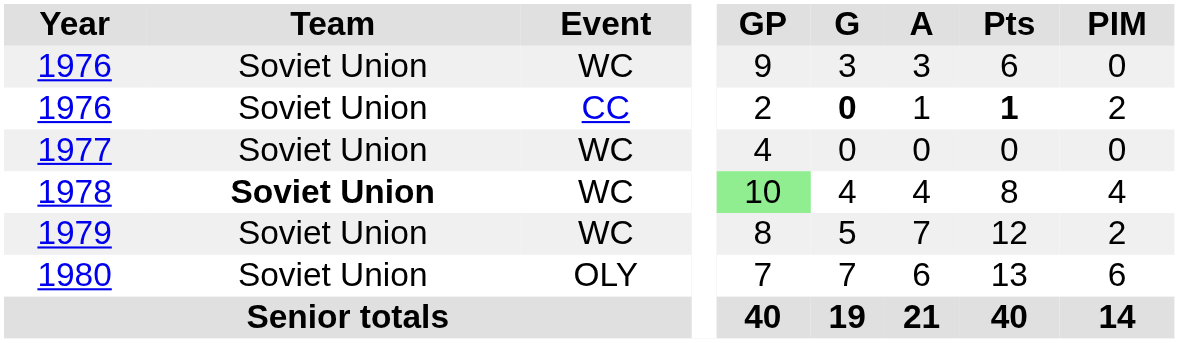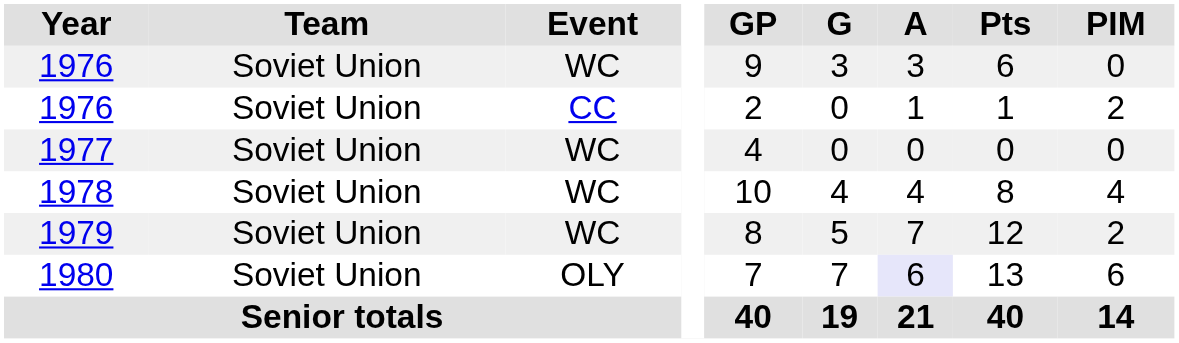(847, 107) bold -> (840, 107) normal
(1009, 107) bold -> (1005, 107) normal
(333, 191) bold -> (327, 191) normal
(763, 191) lightgreen background -> (753, 191) no background
(922, 275) no background -> (916, 275) lavender background
